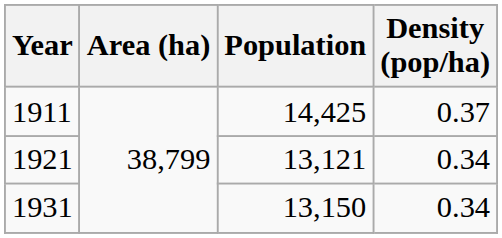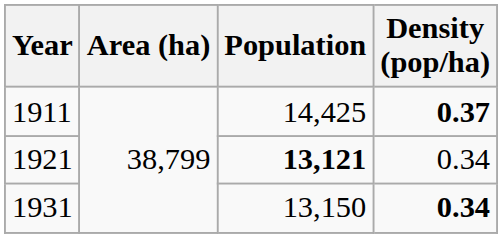(463, 111) normal -> (463, 111) bold
(324, 159) normal -> (324, 159) bold
(463, 207) normal -> (463, 207) bold
